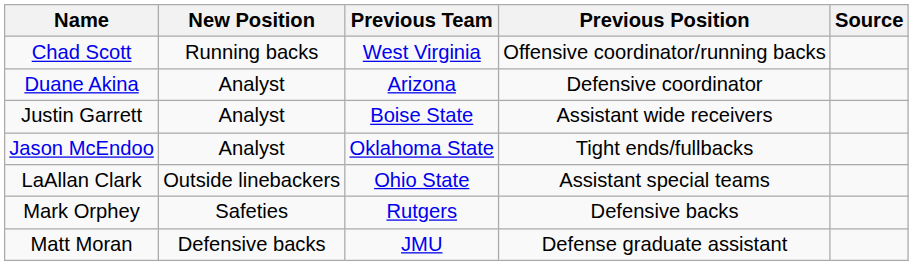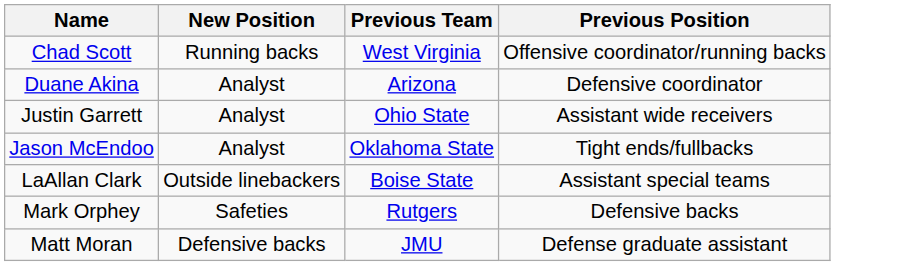- column: (869, 20)
(422, 116) Boise State -> (422, 116) Ohio State
(422, 180) Ohio State -> (422, 180) Boise State
